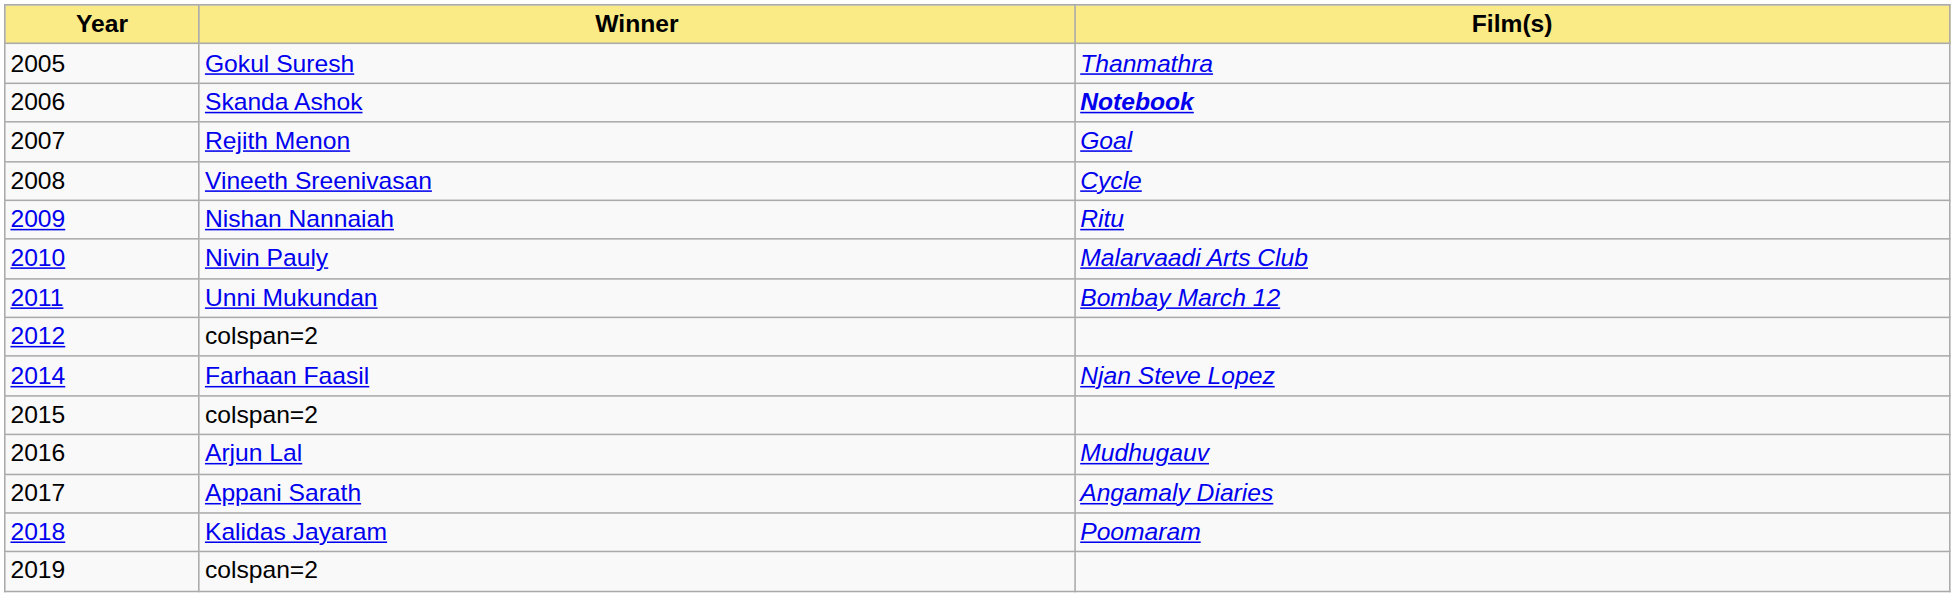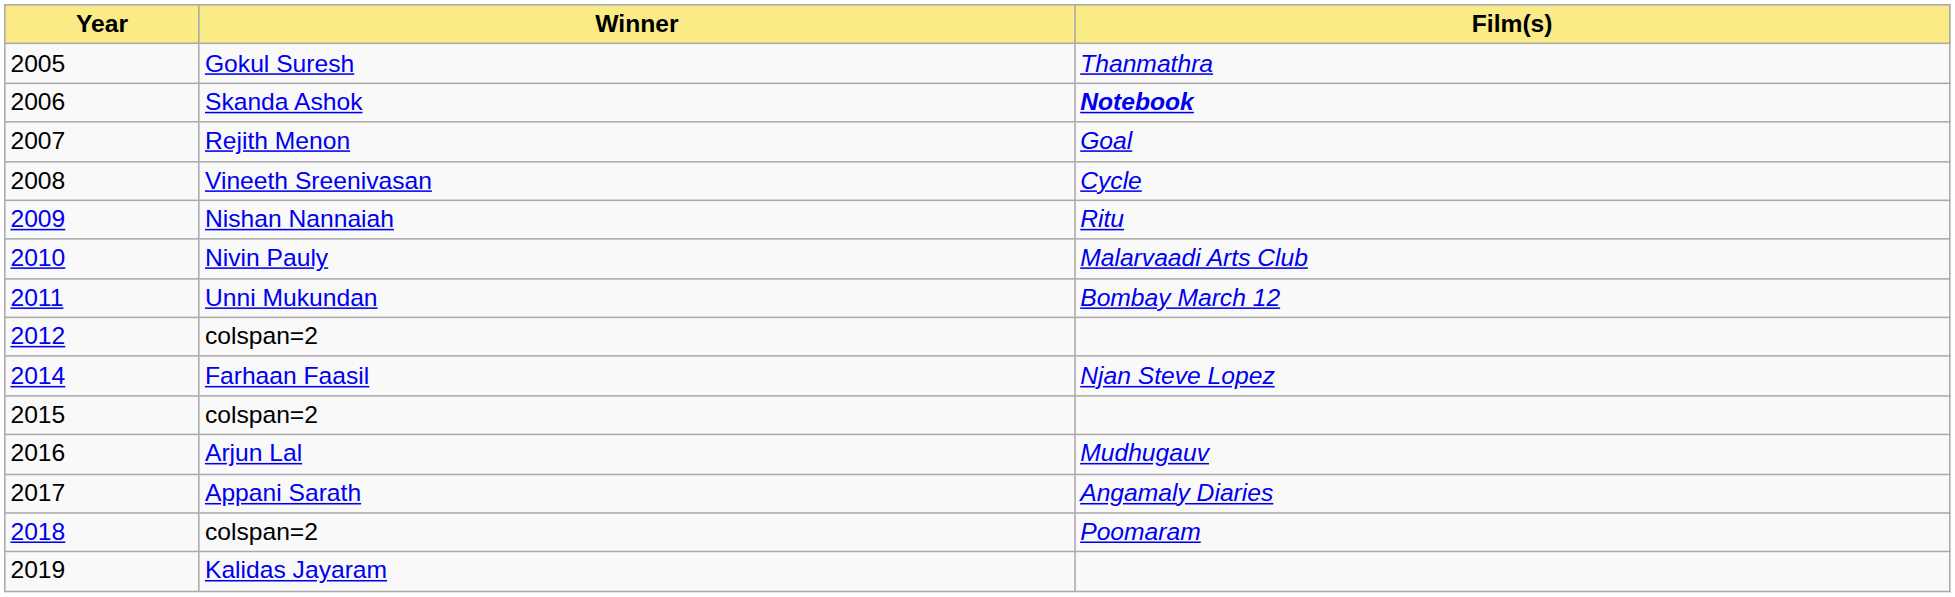(296, 532) Kalidas Jayaram -> (261, 532) colspan=2
(261, 571) colspan=2 -> (296, 571) Kalidas Jayaram
